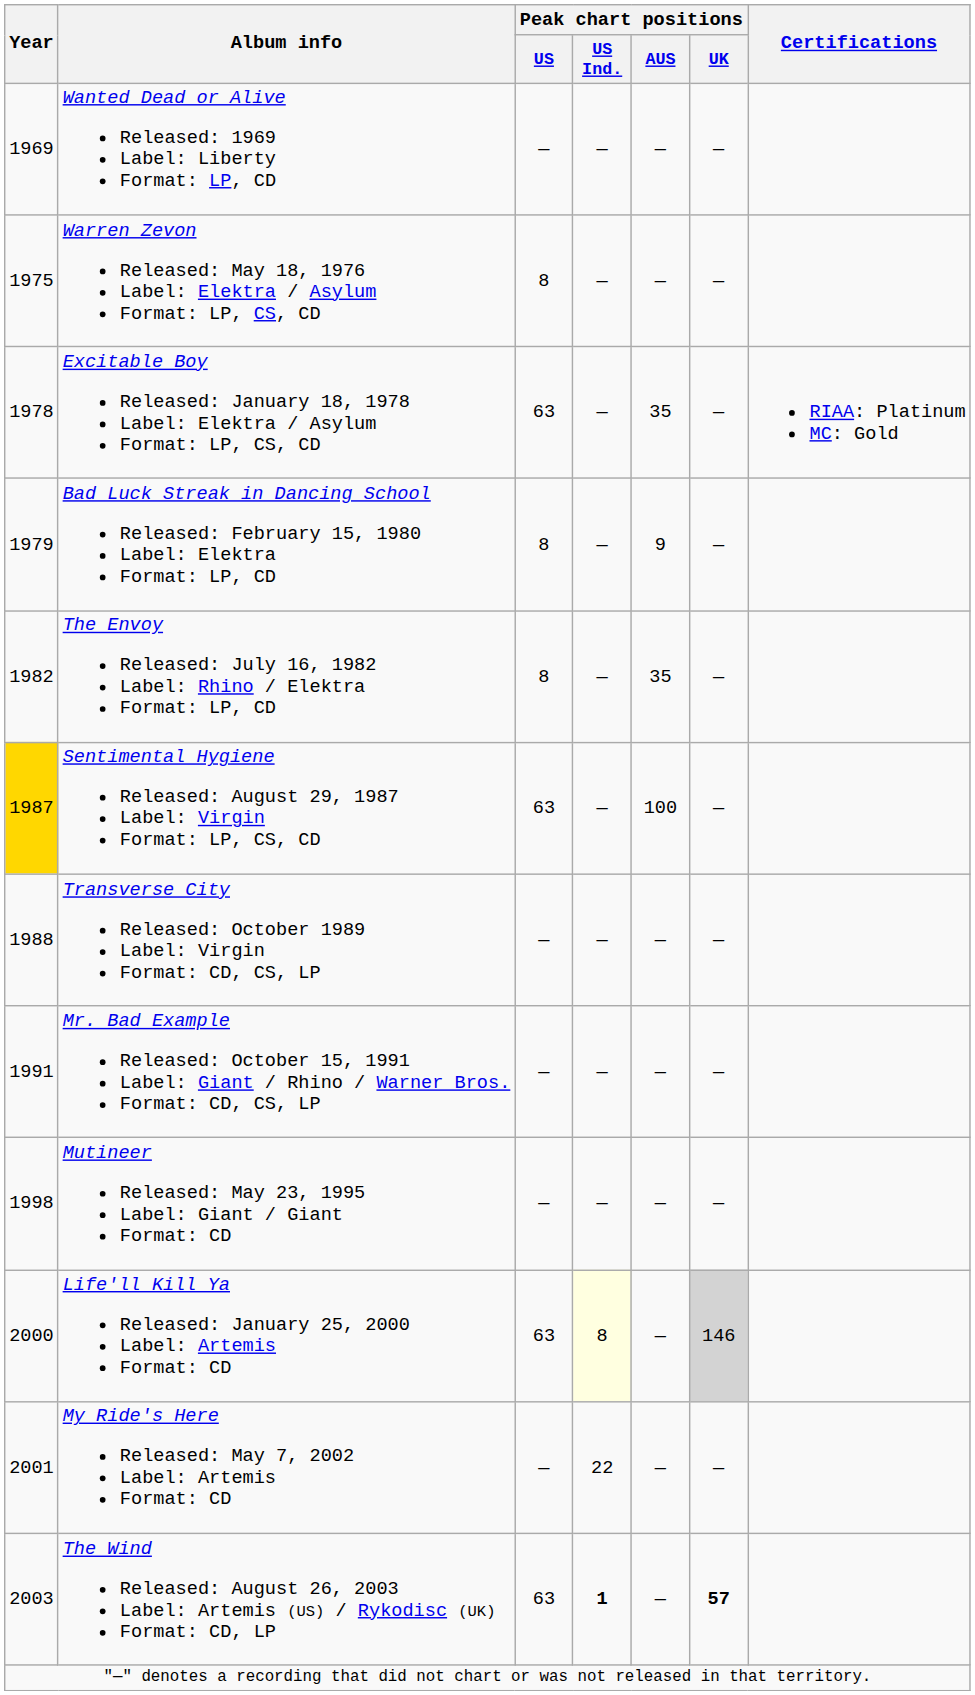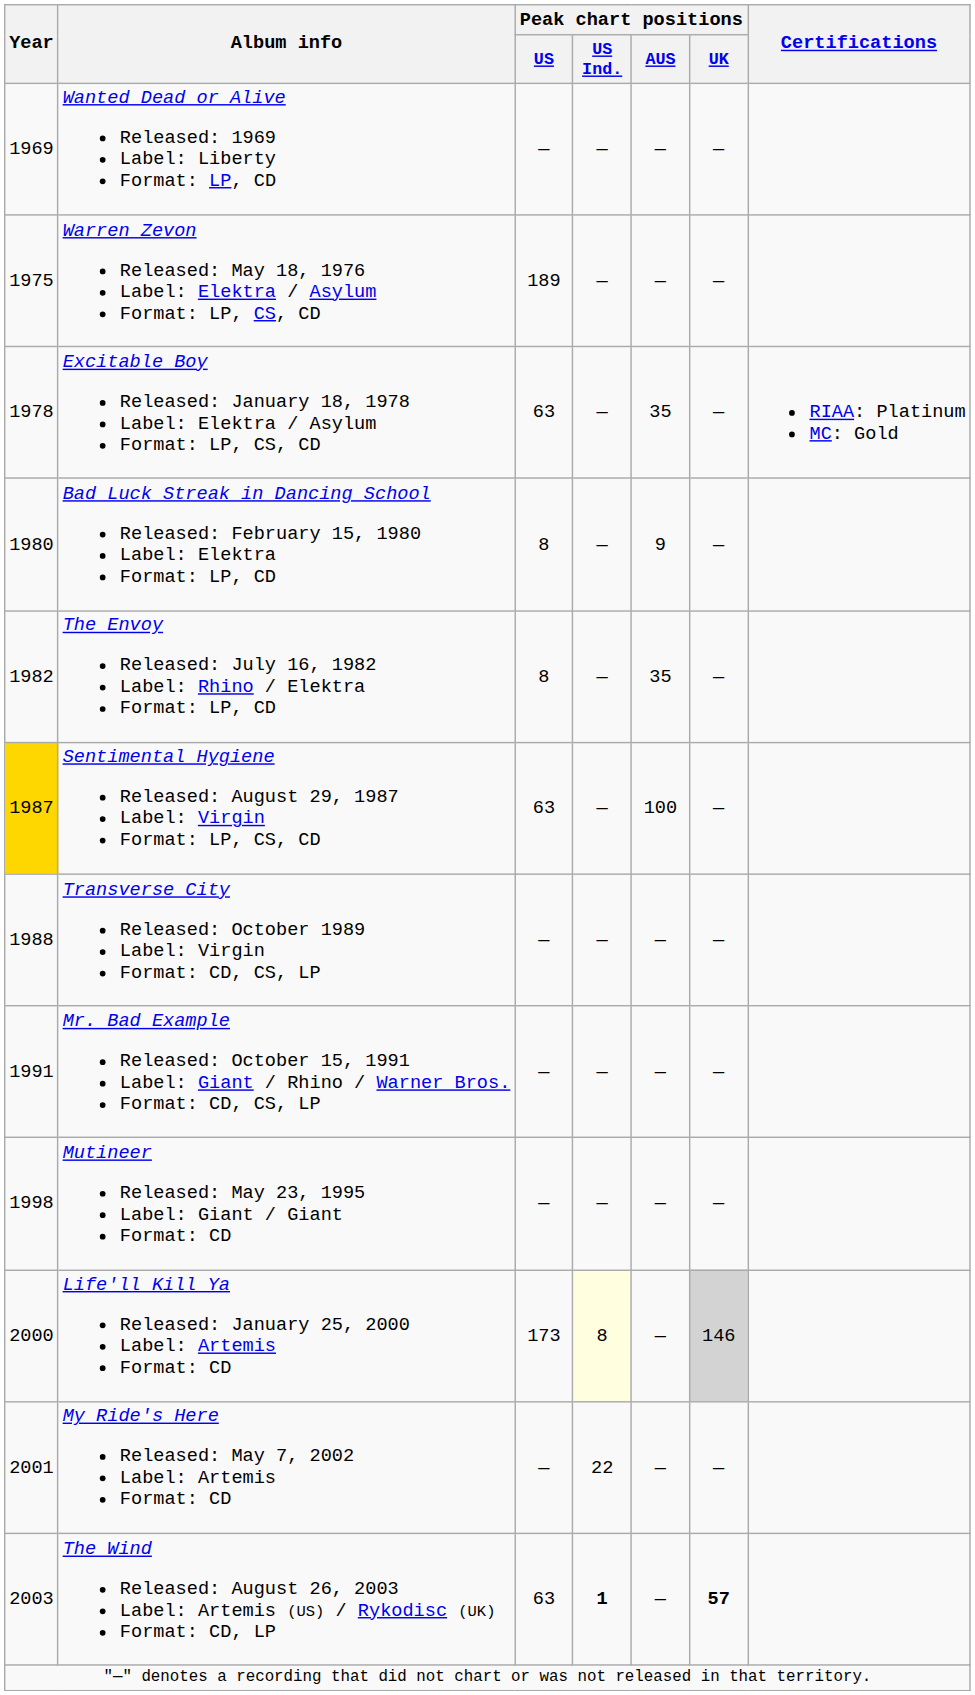(544, 281) 8 -> (544, 281) 189
(31, 545) 1979 -> (31, 545) 1980
(544, 1336) 63 -> (544, 1336) 173
